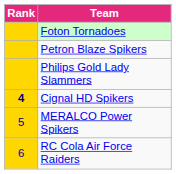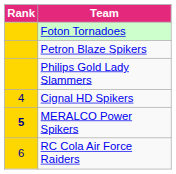(21, 98) bold -> (21, 98) normal
(21, 122) normal -> (21, 122) bold
